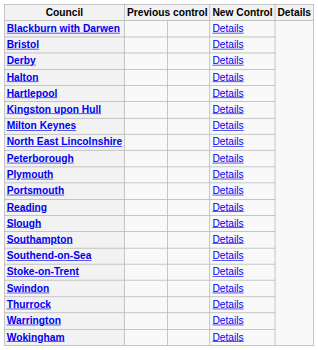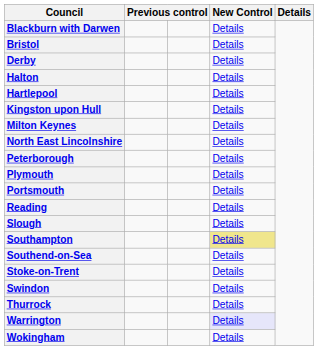(228, 239) no background -> (228, 239) khaki background
(228, 321) no background -> (228, 321) lavender background
